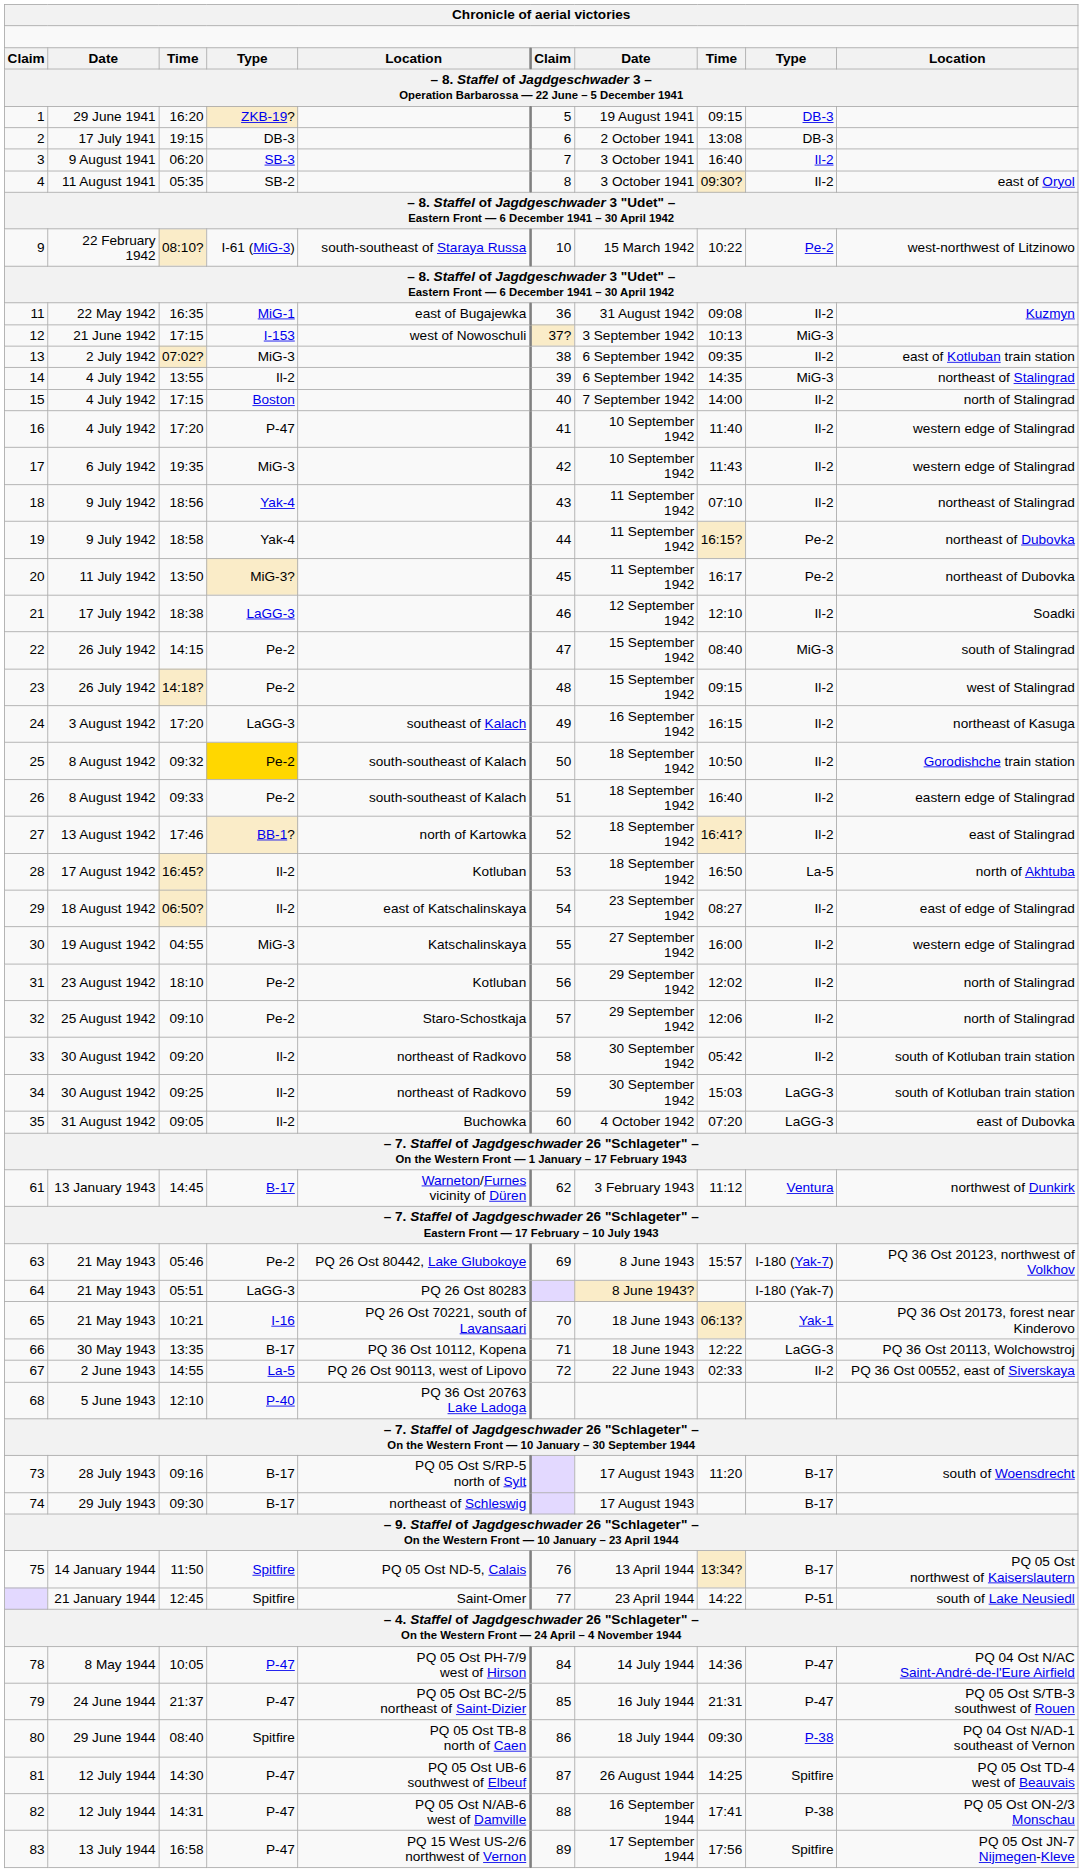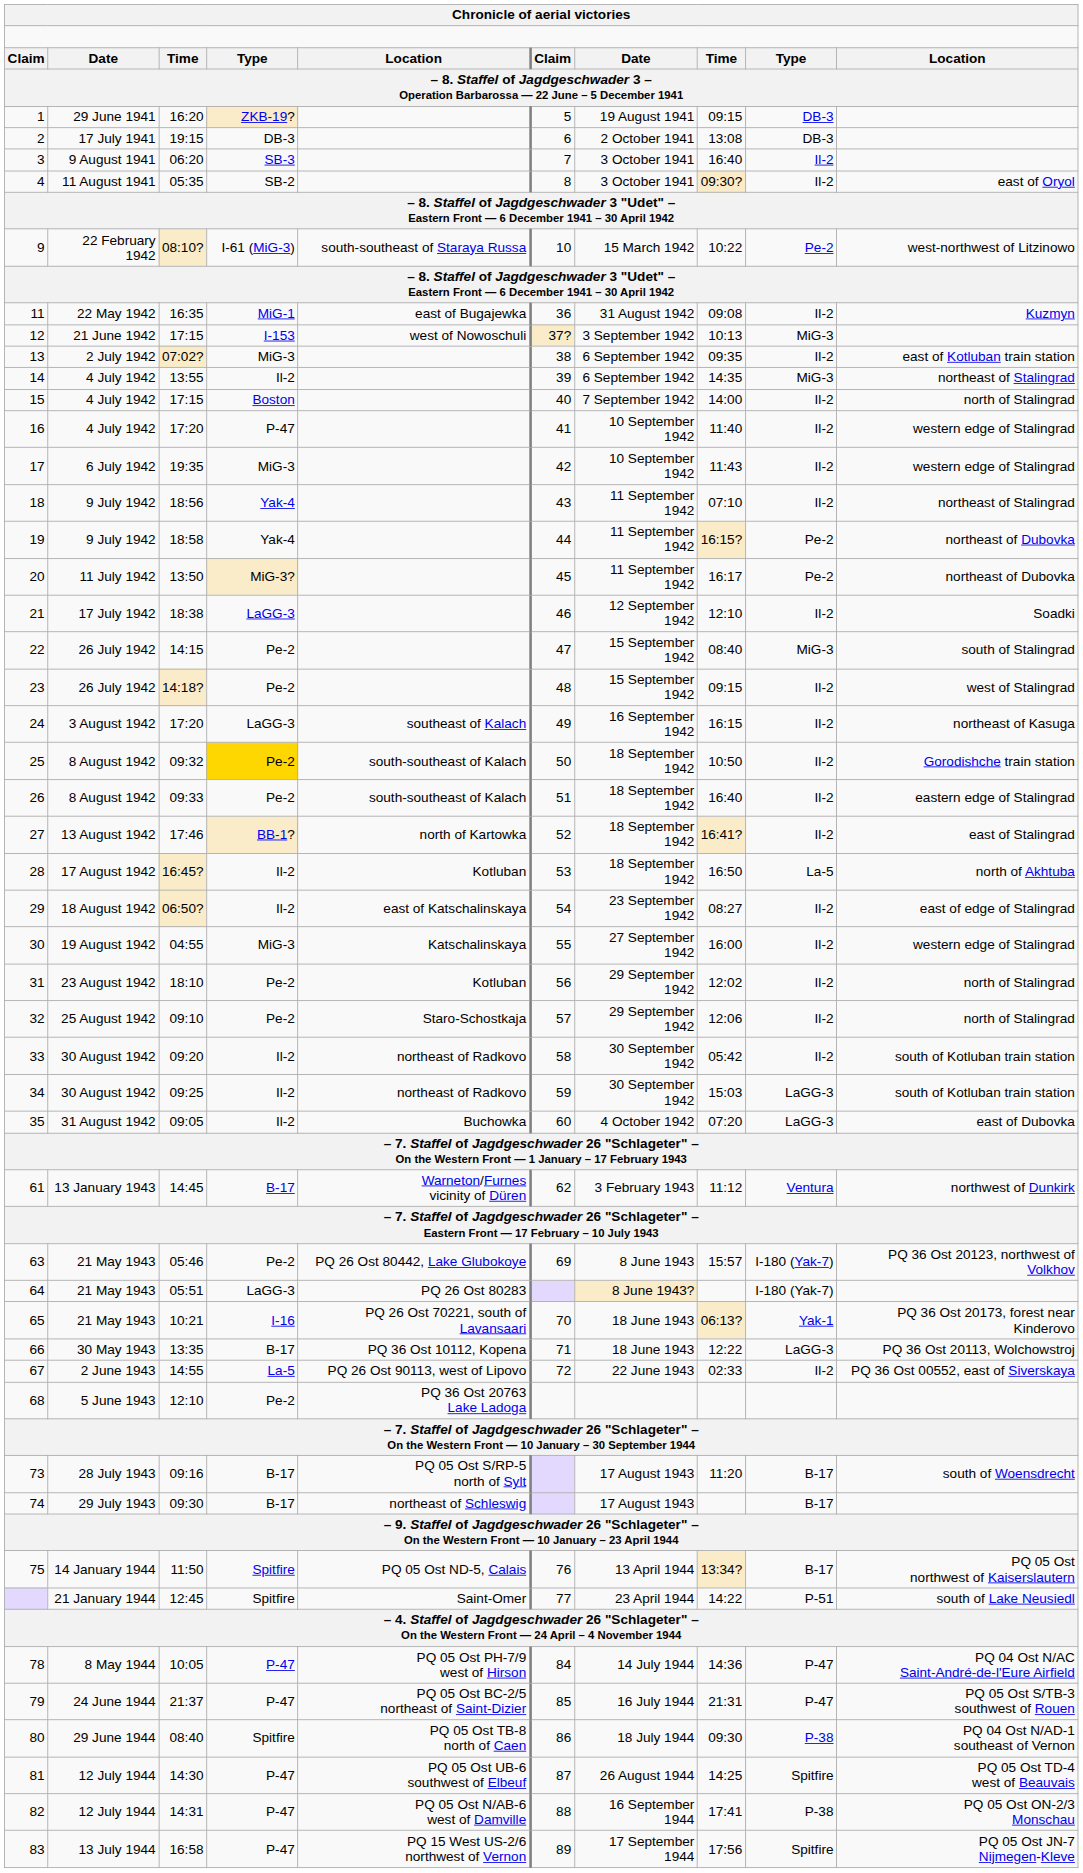(280, 1400) P-40 -> (280, 1400) Pe-2
